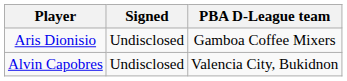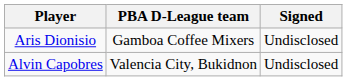columns swapped: (147, 16) <-> (265, 16)
